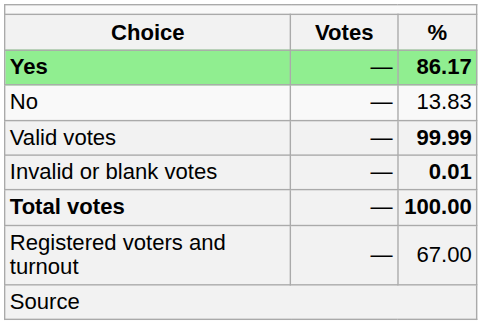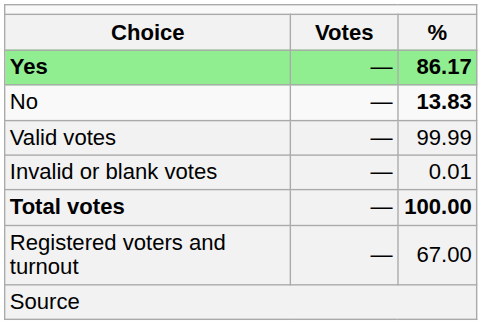(444, 102) normal -> (444, 102) bold
(444, 137) bold -> (444, 137) normal
(450, 172) bold -> (450, 172) normal
